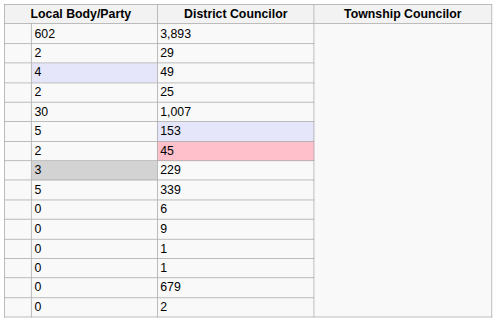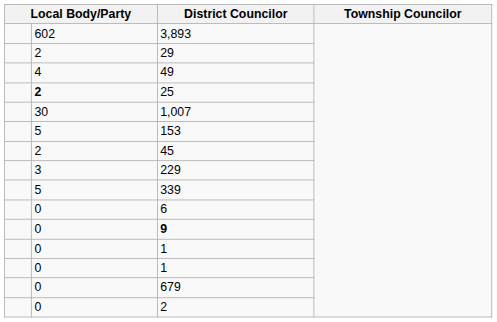(38, 72) lavender background -> (38, 72) no background
(38, 92) normal -> (38, 92) bold
(170, 131) lavender background -> (170, 131) no background
(167, 151) pink background -> (167, 151) no background
(38, 170) lightgrey background -> (38, 170) no background
(164, 229) normal -> (164, 229) bold
